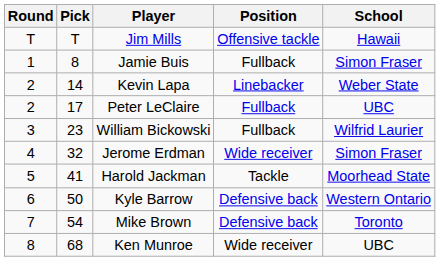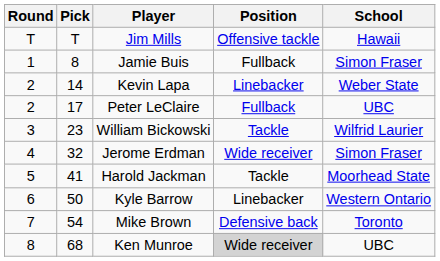(268, 130) Fullback -> (268, 130) Tackle
(268, 199) Defensive back -> (268, 199) Linebacker
(268, 245) no background -> (268, 245) lightgrey background
